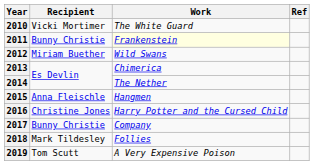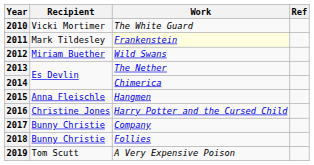(68, 40) Bunny Christie -> (68, 40) Mark Tildesley
(138, 68) Chimerica -> (141, 68) The Nether
(141, 82) The Nether -> (138, 82) Chimerica
(68, 139) Mark Tildesley -> (68, 139) Bunny Christie
